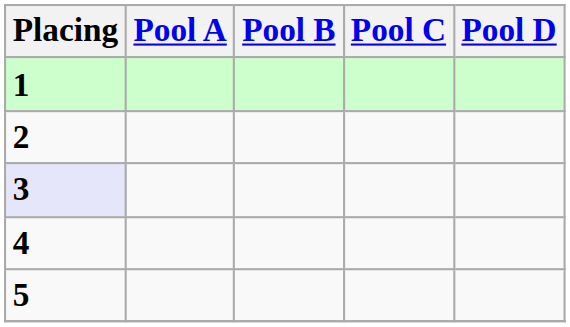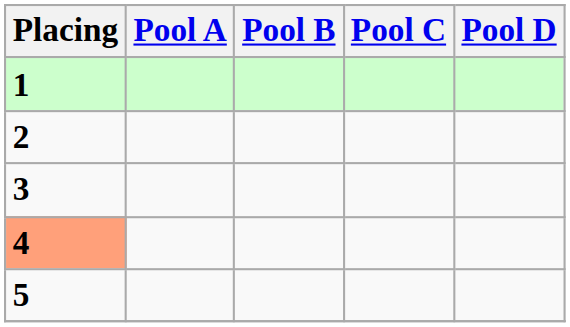(21, 189) lavender background -> (21, 189) no background
(21, 242) no background -> (21, 242) lightsalmon background
